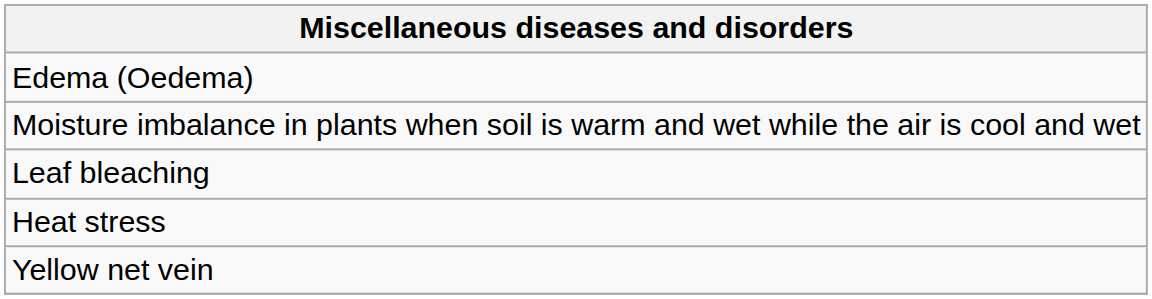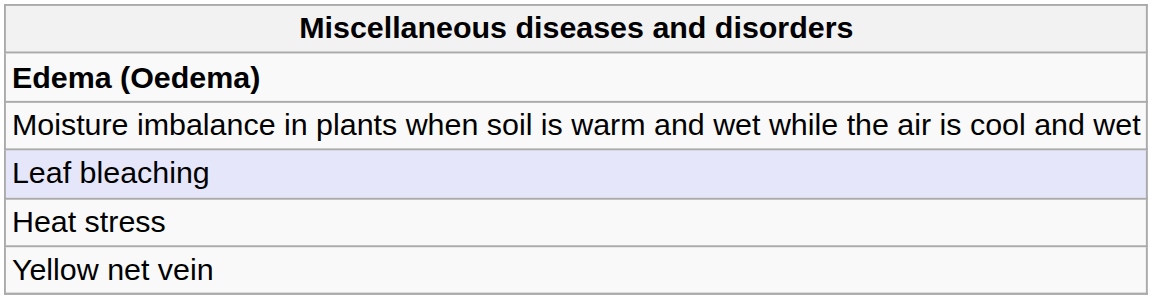(133, 76) normal -> (136, 76) bold
(111, 173) no background -> (111, 173) lavender background
